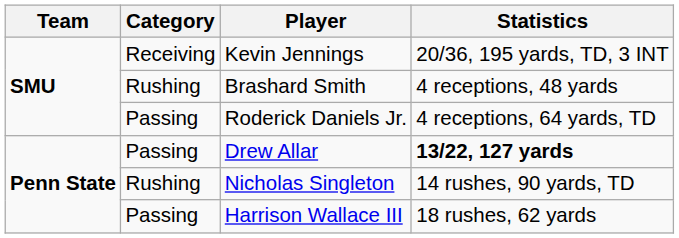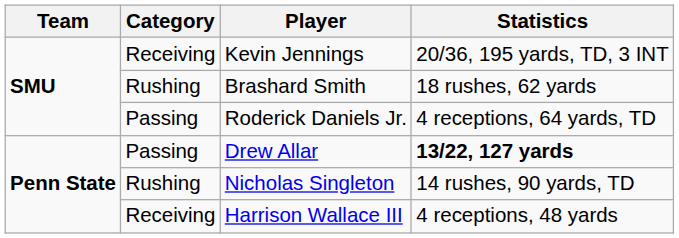(517, 86) 4 receptions, 48 yards -> (506, 86) 18 rushes, 62 yards
(162, 216) Passing -> (170, 216) Receiving
(506, 216) 18 rushes, 62 yards -> (517, 216) 4 receptions, 48 yards
